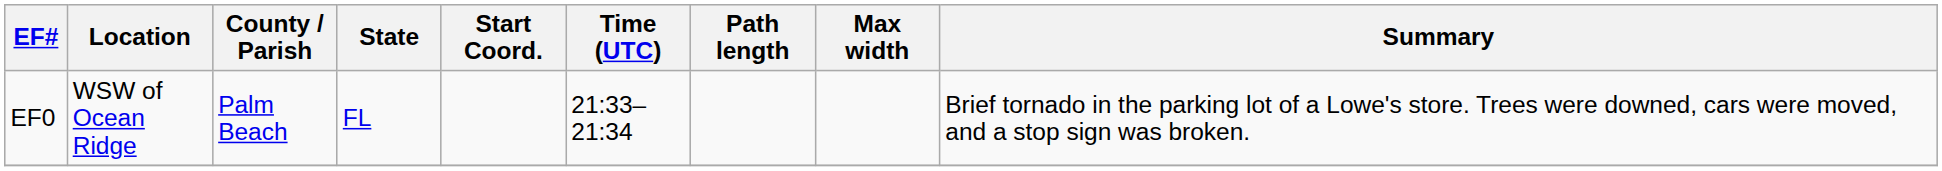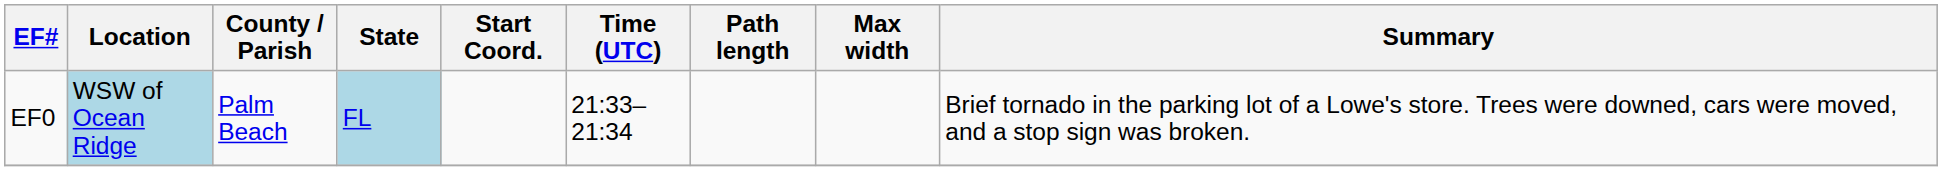(118, 117) no background -> (118, 117) lightblue background
(357, 117) no background -> (357, 117) lightblue background
